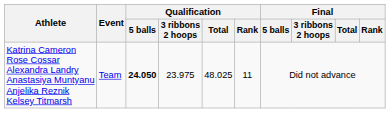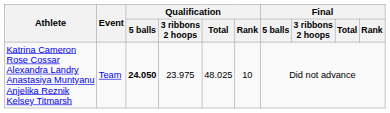(247, 75) 11 -> (247, 75) 10
